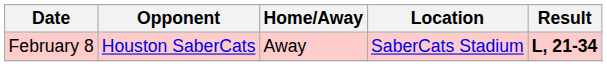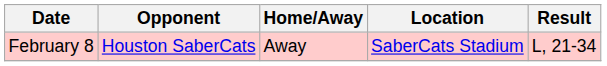(565, 46) bold -> (564, 46) normal
